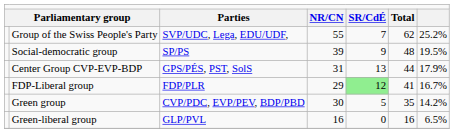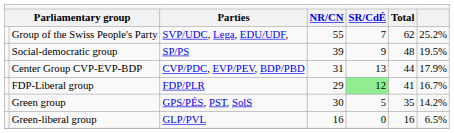(207, 68) GPS/PÉS, PST, SolS -> (234, 68) CVP/PDC, EVP/PEV, BDP/PBD
(234, 102) CVP/PDC, EVP/PEV, BDP/PBD -> (207, 102) GPS/PÉS, PST, SolS
